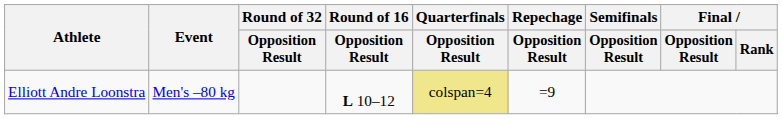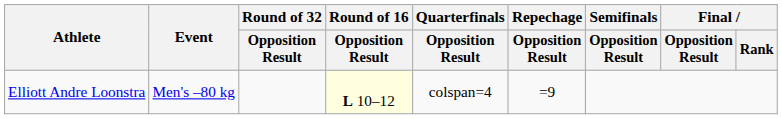(369, 101) no background -> (369, 101) lightyellow background
(460, 92) khaki background -> (460, 92) no background
